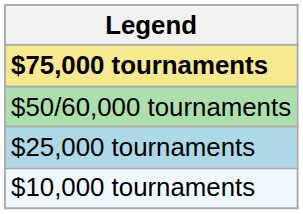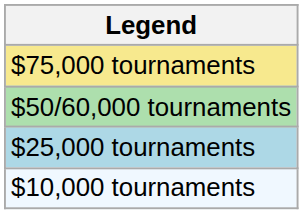(140, 66) bold -> (133, 66) normal
